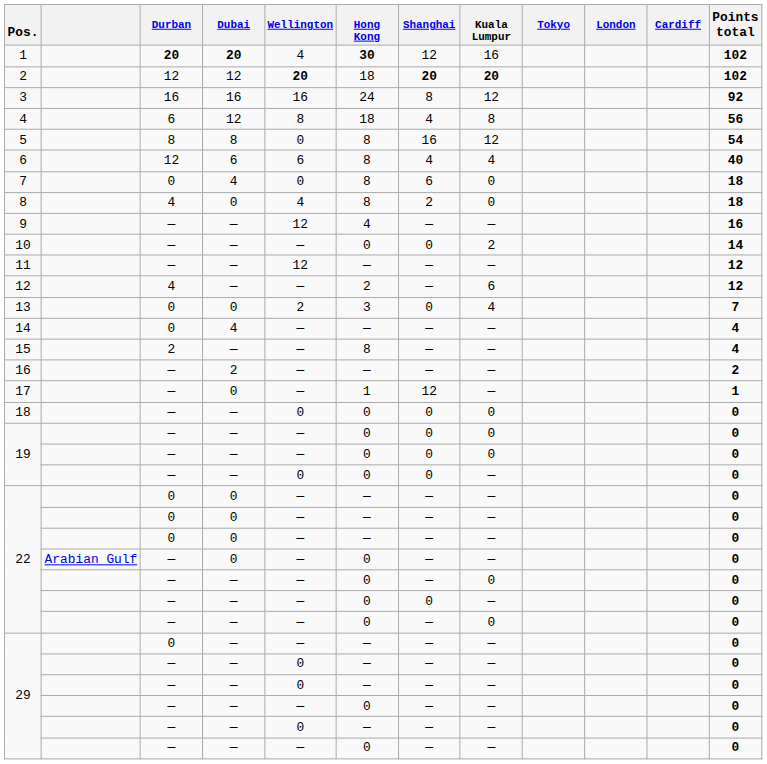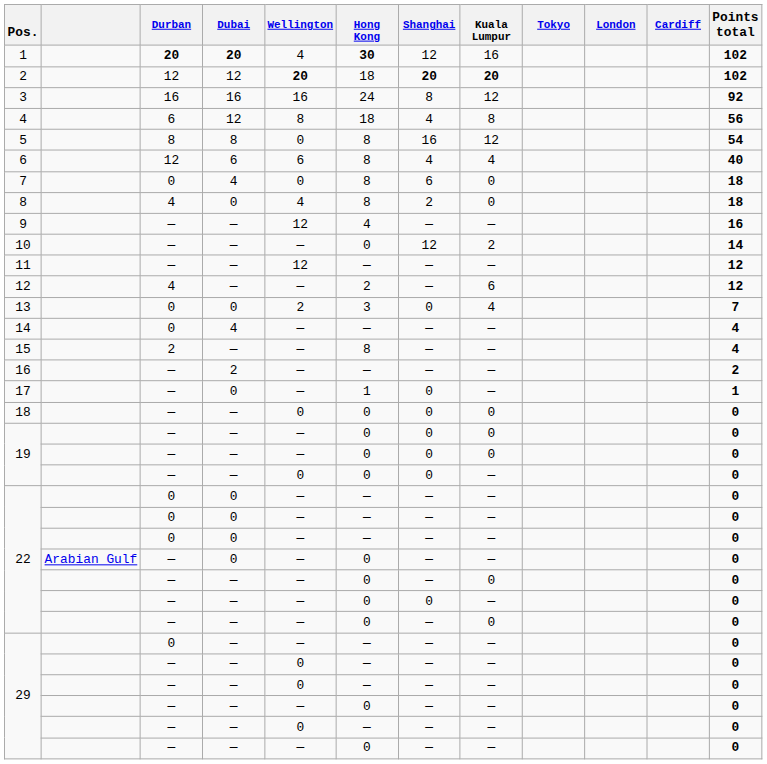(429, 245) 0 -> (429, 245) 12
(429, 392) 12 -> (429, 392) 0
